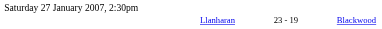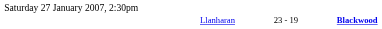(356, 20) normal -> (357, 20) bold
